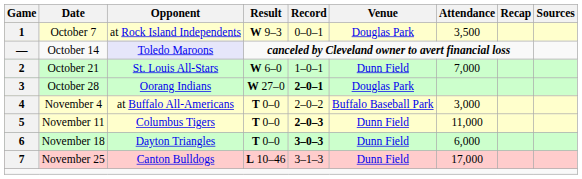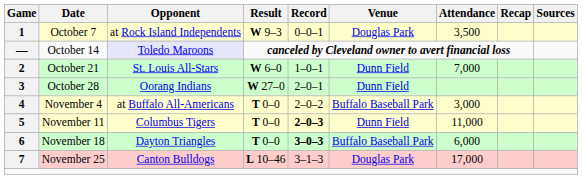(309, 86) bold -> (309, 86) normal
(383, 86) Douglas Park -> (383, 86) Dunn Field
(383, 141) Dunn Field -> (383, 141) Buffalo Baseball Park
(383, 159) Dunn Field -> (383, 159) Douglas Park
